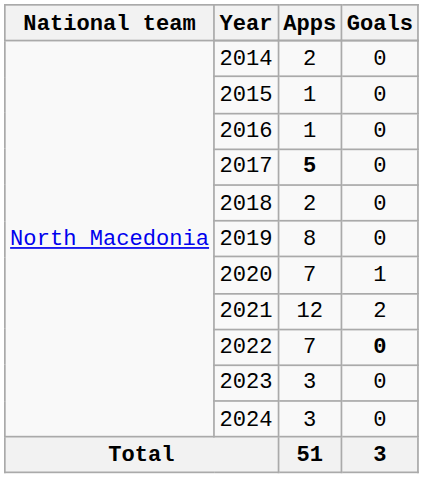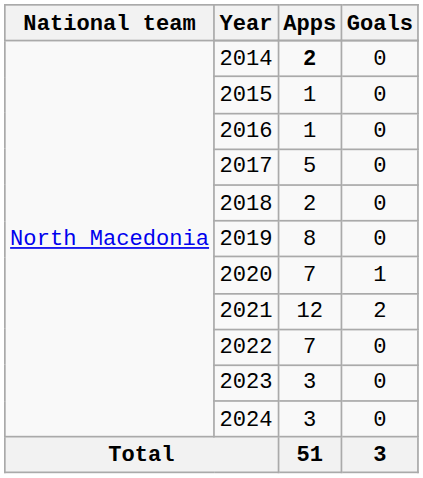(310, 59) normal -> (310, 59) bold
(310, 167) bold -> (310, 167) normal
(380, 347) bold -> (380, 347) normal
